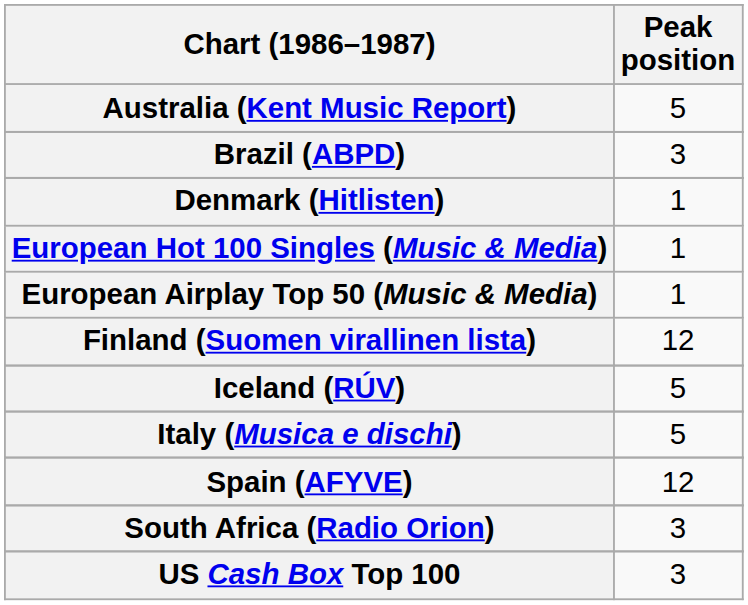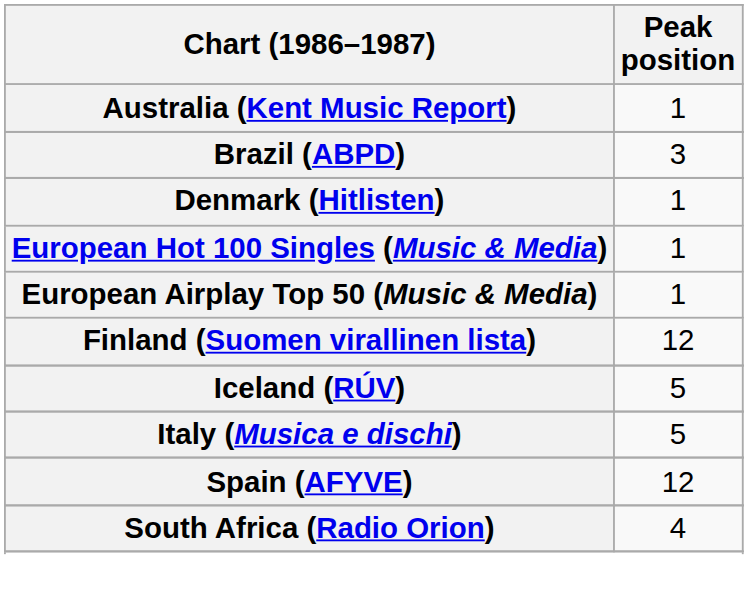(678, 107) 5 -> (678, 107) 1
(678, 527) 3 -> (678, 527) 4
- row: (309, 574)
